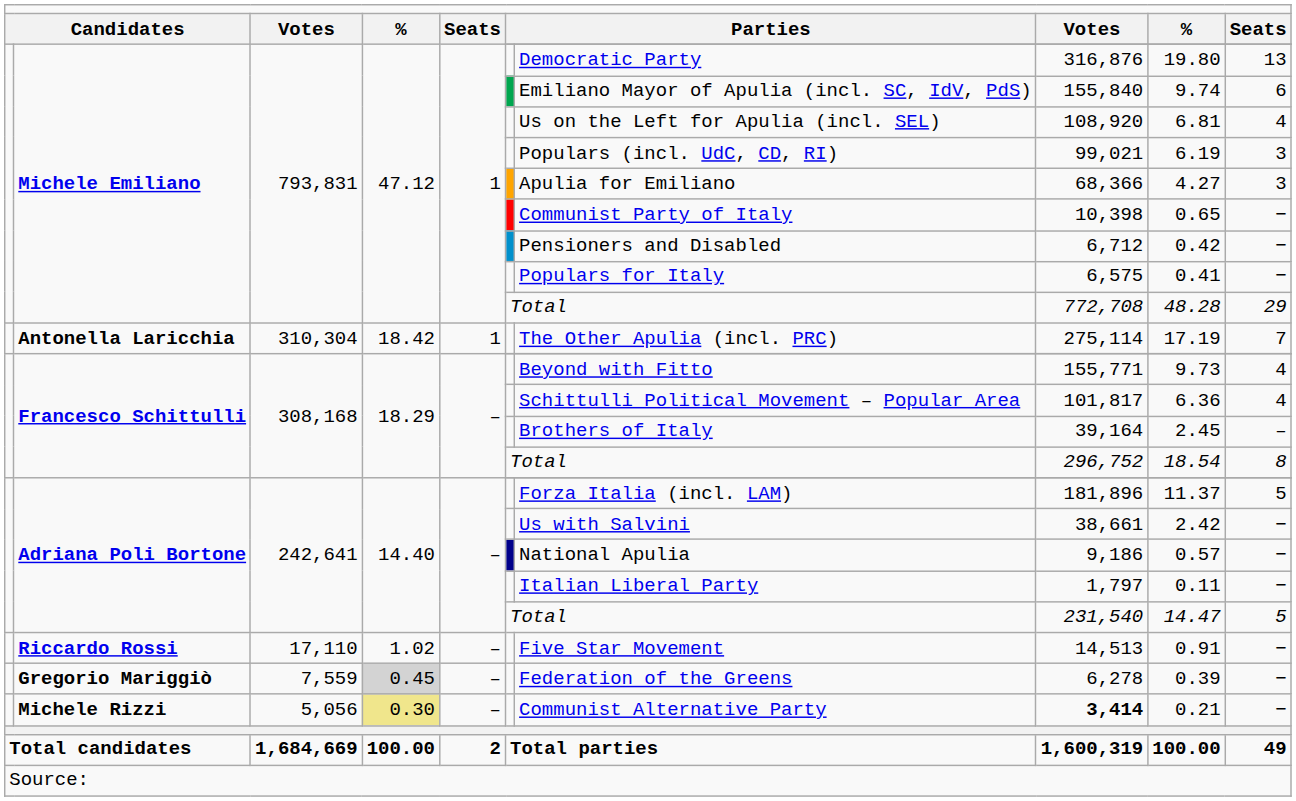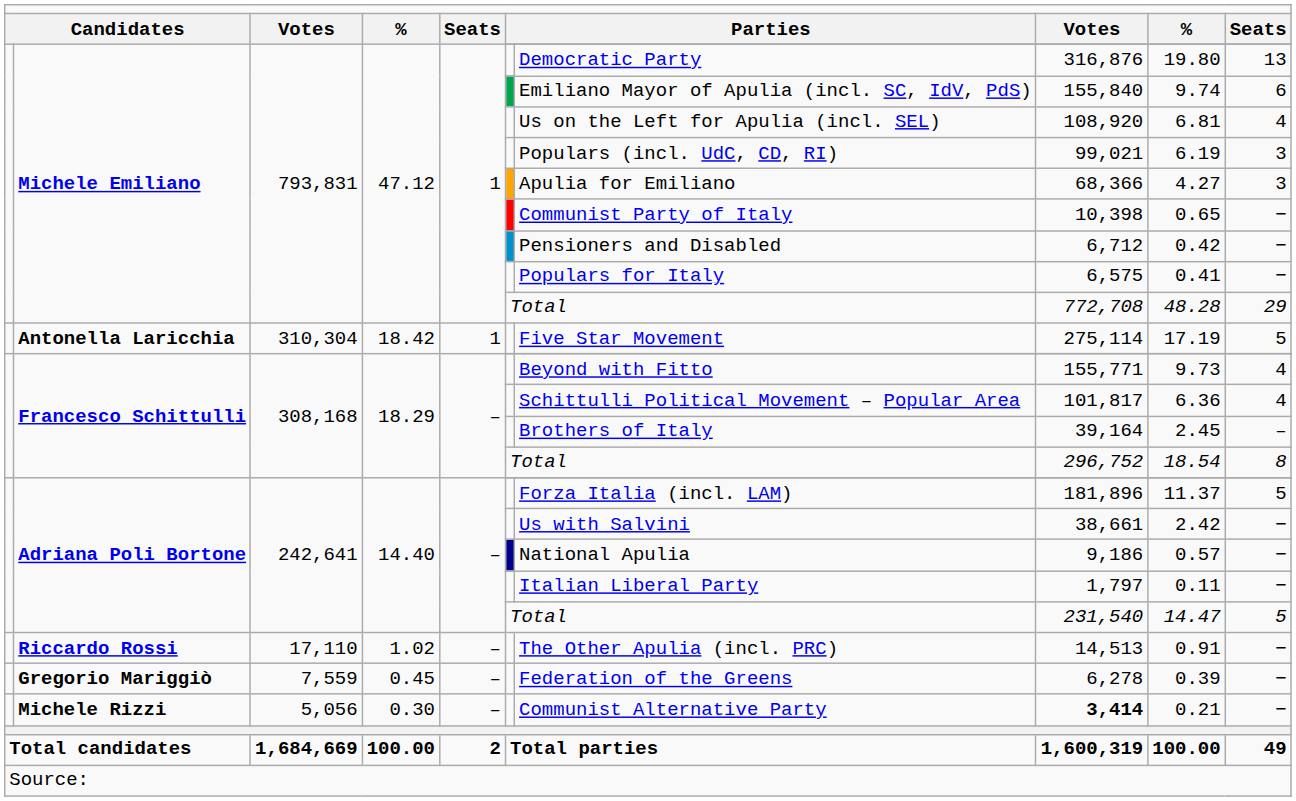(679, 339) The Other Apulia (incl. PRC) -> (622, 339) Five Star Movement
(1281, 339) 7 -> (1281, 339) 5
(622, 648) Five Star Movement -> (679, 648) The Other Apulia (incl. PRC)
(412, 679) lightgrey background -> (412, 679) no background
(412, 710) khaki background -> (412, 710) no background
